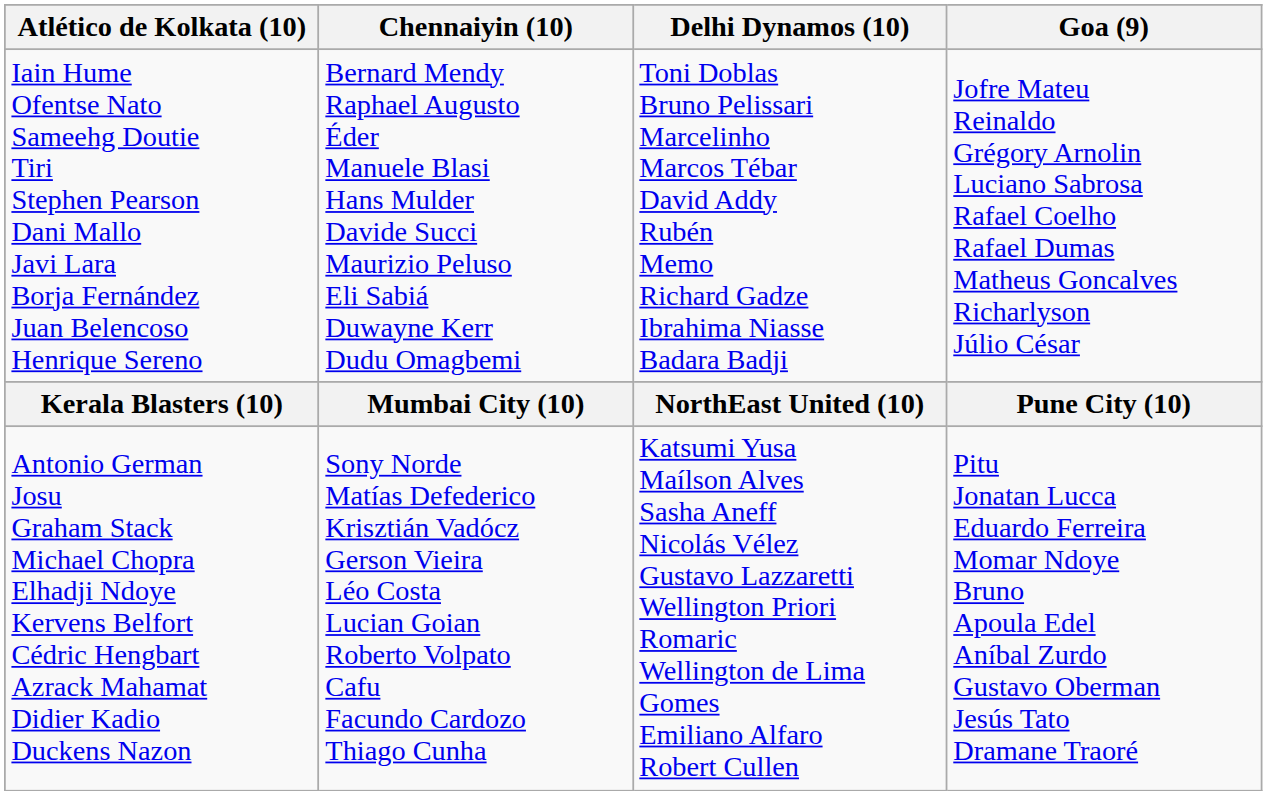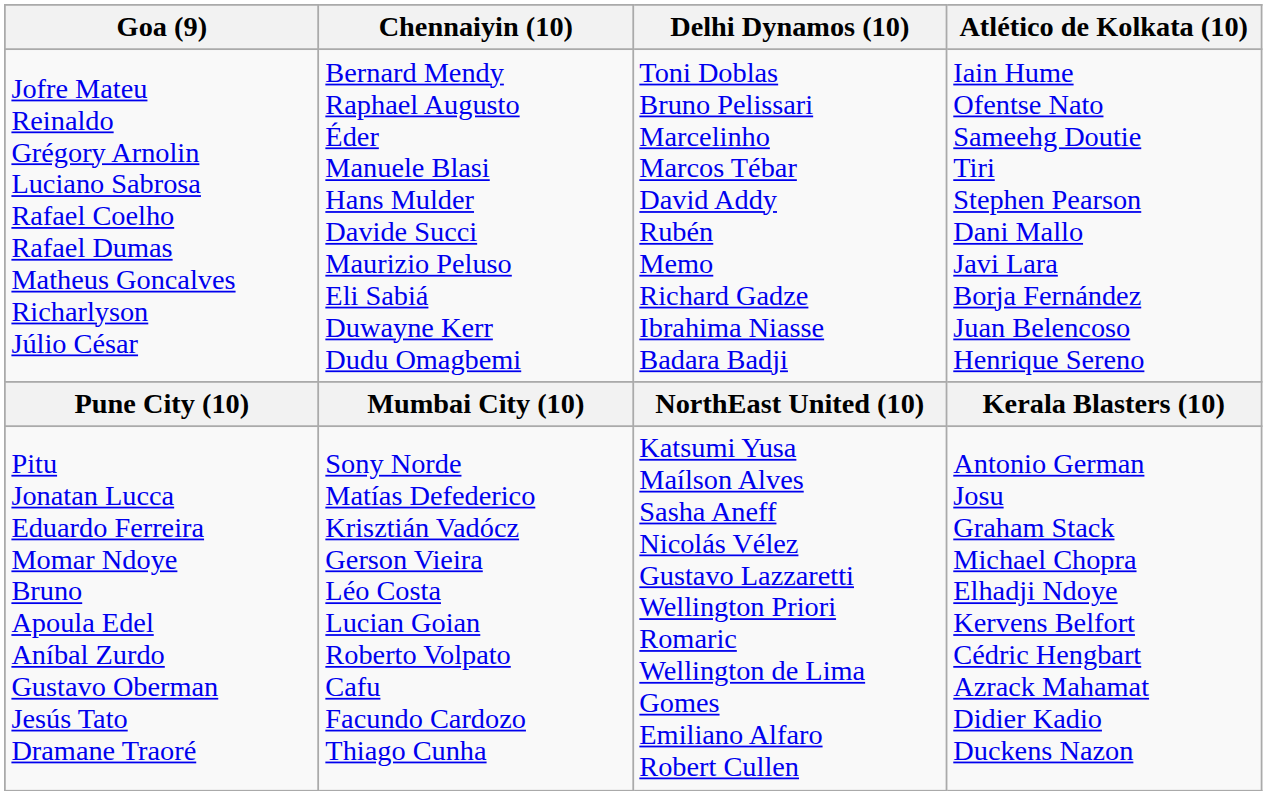columns swapped: (162, 26) <-> (1104, 26)
